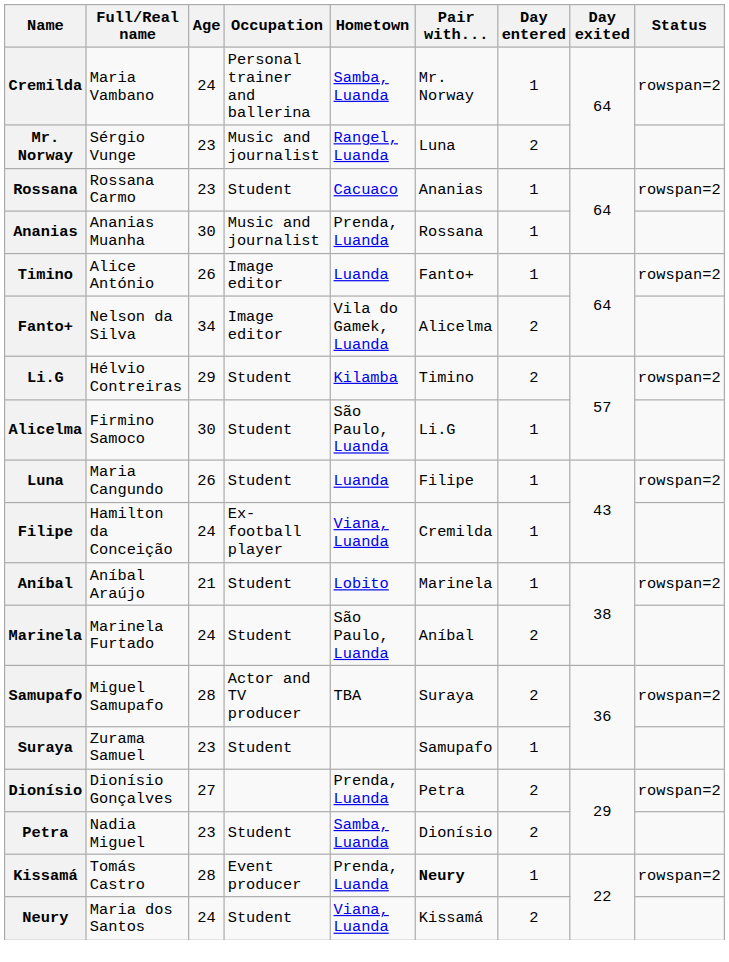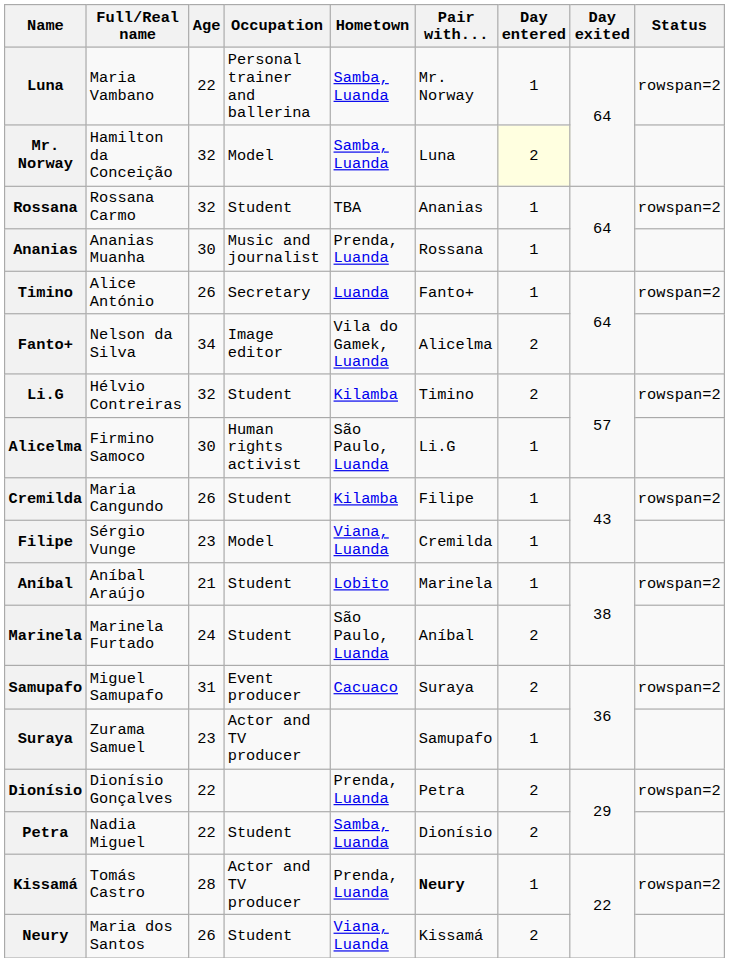(45, 86) Cremilda -> (45, 86) Luna
(207, 86) 24 -> (207, 86) 22
(117, 147) Sérgio Vunge -> (131, 156) Hamilton da Conceição
(207, 147) 23 -> (207, 156) 32
(274, 147) Music and journalist -> (251, 156) Model
(366, 147) Rangel, Luanda -> (361, 156) Samba, Luanda
(534, 147) no background -> (534, 156) lightyellow background
(207, 189) 23 -> (207, 207) 32
(366, 189) Cacuaco -> (347, 207) TBA
(255, 275) Image editor -> (269, 293) Secretary
(207, 378) 29 -> (207, 396) 32
(260, 430) Student -> (265, 447) Human rights activist
(45, 481) Luna -> (45, 499) Cremilda
(361, 481) Luanda -> (366, 499) Kilamba
(131, 533) Hamilton da Conceição -> (117, 541) Sérgio Vunge
(207, 533) 24 -> (207, 541) 23
(265, 533) Ex-football player -> (251, 541) Model
(207, 696) 28 -> (207, 687) 31
(269, 696) Actor and TV producer -> (265, 687) Event producer
(347, 696) TBA -> (366, 687) Cacuaco
(260, 748) Student -> (269, 739) Actor and TV producer
(207, 790) 27 -> (207, 790) 22
(207, 833) 23 -> (207, 833) 22
(265, 876) Event producer -> (269, 885) Actor and TV producer
(207, 918) 24 -> (207, 936) 26
